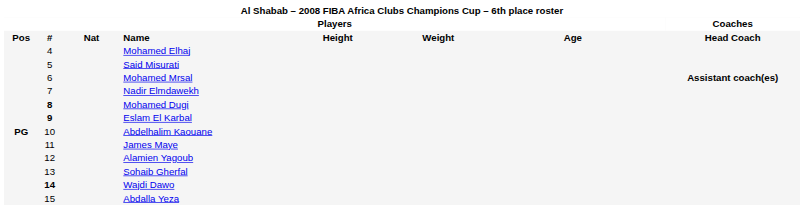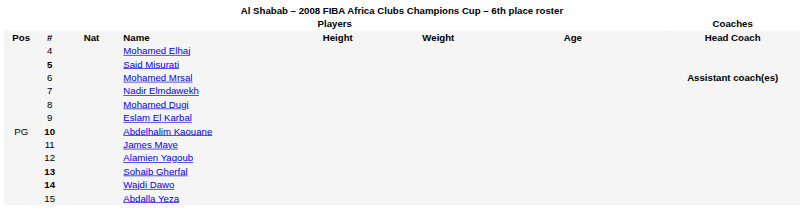(50, 64) normal -> (50, 64) bold
(50, 104) bold -> (50, 104) normal
(50, 118) bold -> (50, 118) normal
(21, 131) bold -> (21, 131) normal
(50, 131) normal -> (50, 131) bold
(50, 172) normal -> (50, 172) bold
